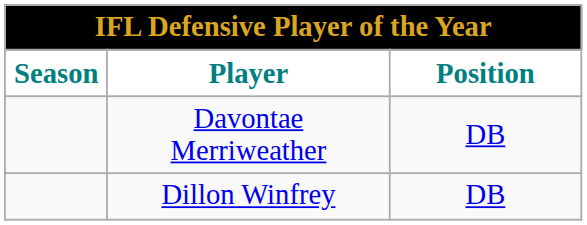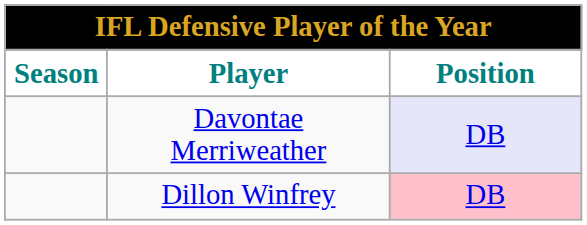(485, 134) no background -> (485, 134) lavender background
(485, 195) no background -> (485, 195) pink background
